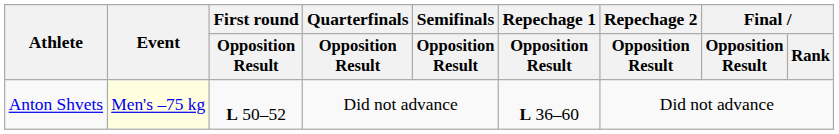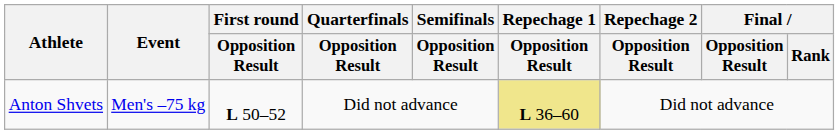(158, 104) lightyellow background -> (158, 104) no background
(549, 115) no background -> (549, 115) khaki background
